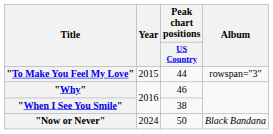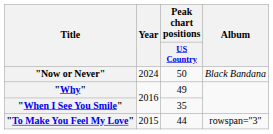rows swapped: (70, 74) <-> (70, 121)
(182, 89) 46 -> (182, 89) 49
(182, 105) 38 -> (182, 105) 35
